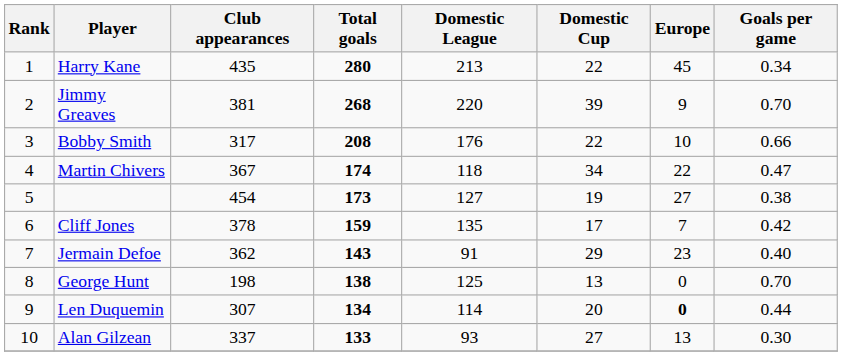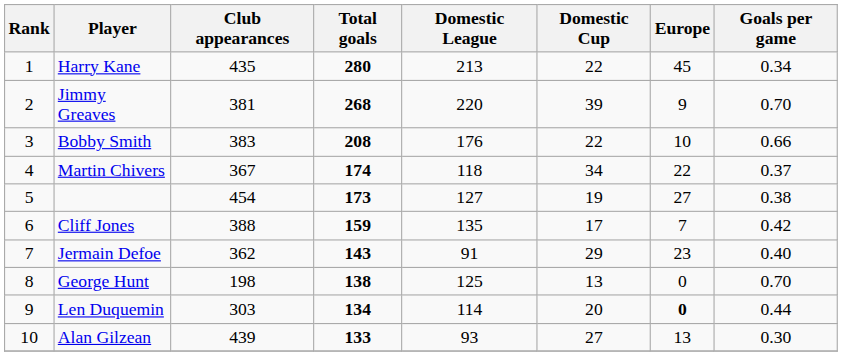(242, 141) 317 -> (242, 141) 383
(776, 169) 0.47 -> (776, 169) 0.37
(242, 225) 378 -> (242, 225) 388
(242, 309) 307 -> (242, 309) 303
(242, 337) 337 -> (242, 337) 439
